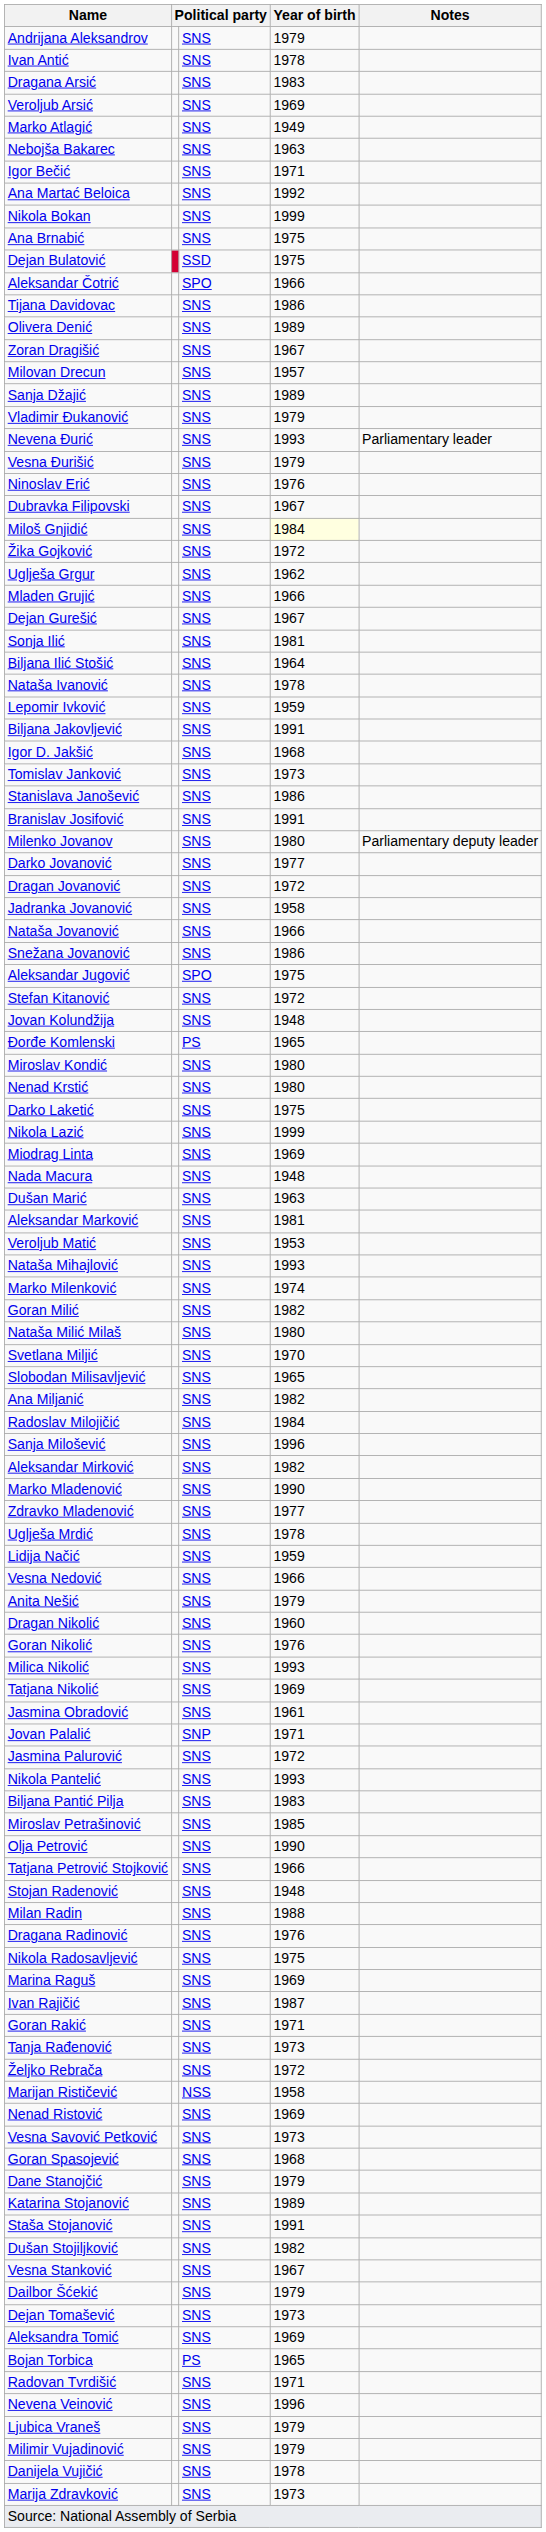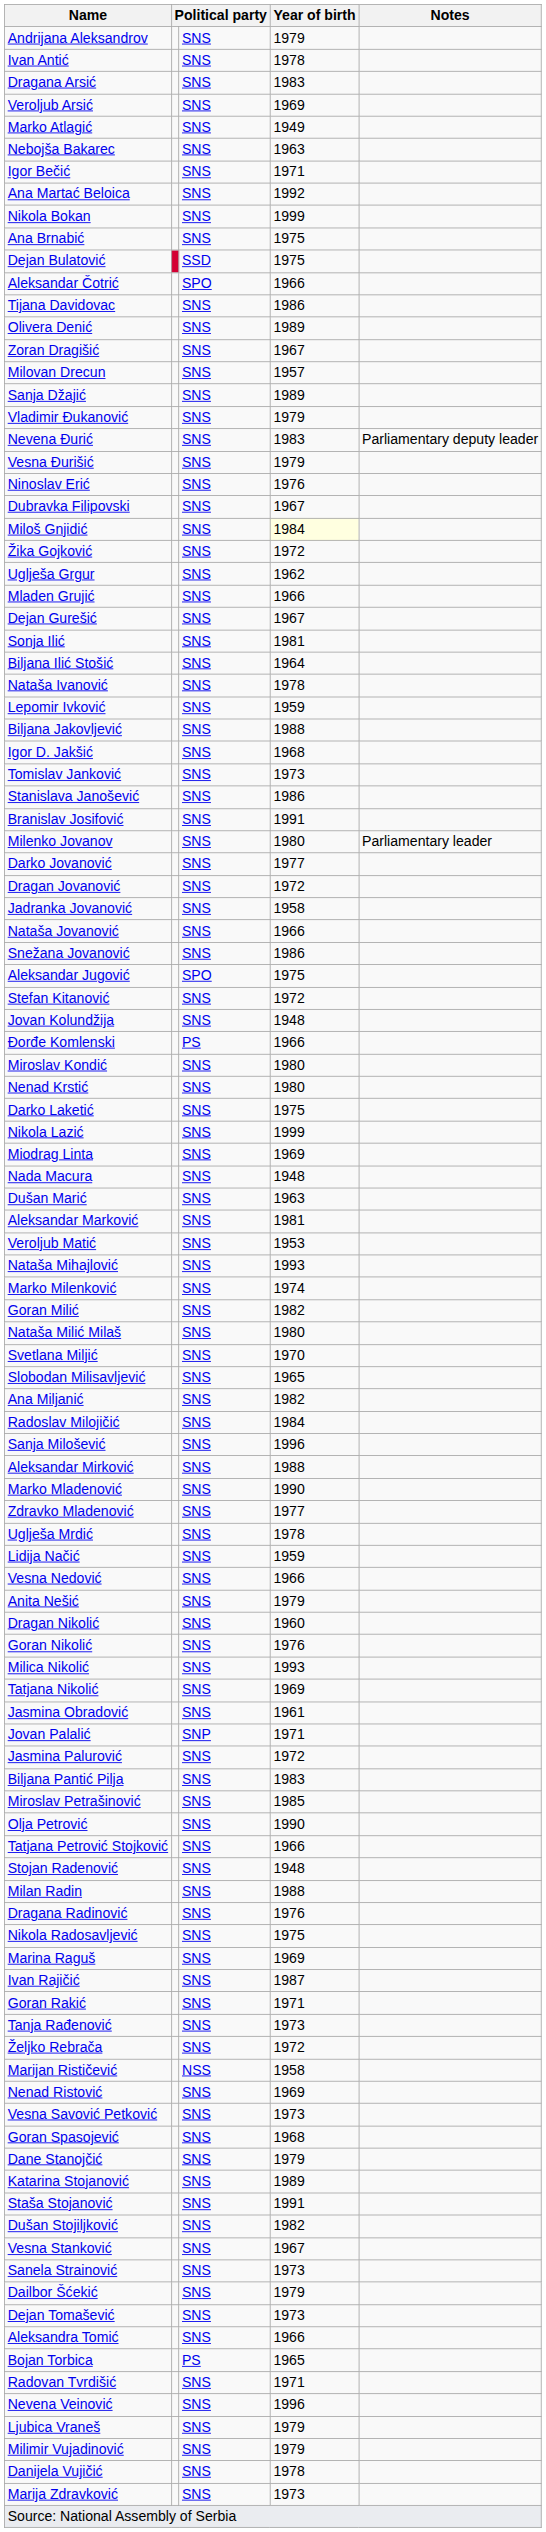(289, 439) 1993 -> (289, 439) 1983
(427, 439) Parliamentary leader -> (450, 439) Parliamentary deputy leader
(289, 730) 1991 -> (289, 730) 1988
(450, 841) Parliamentary deputy leader -> (427, 841) Parliamentary leader
(289, 1042) 1965 -> (289, 1042) 1966
(289, 1467) 1982 -> (289, 1467) 1988
- row: (54, 1779)
+ row: (62, 2270)
(289, 2337) 1969 -> (289, 2337) 1966
